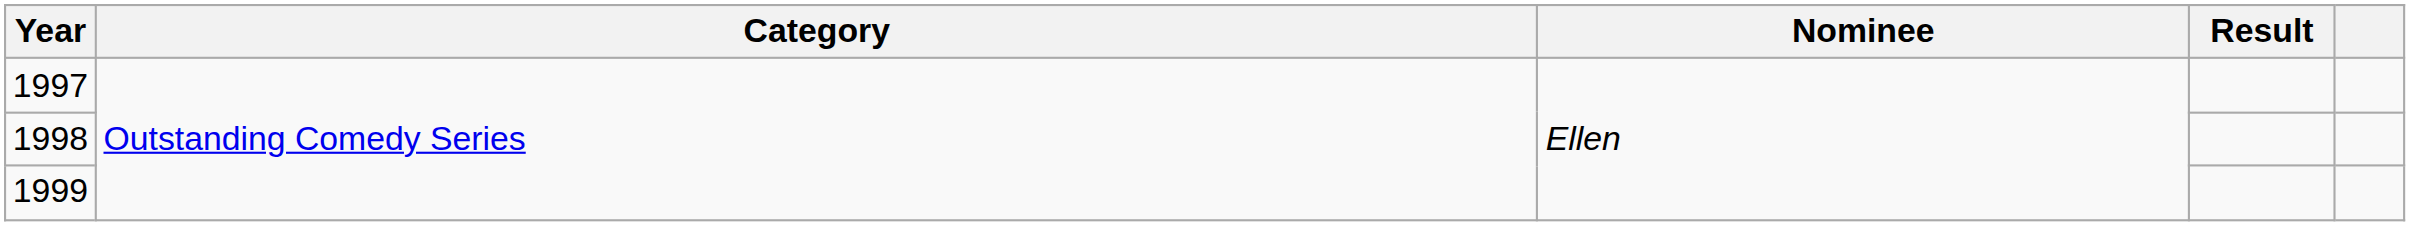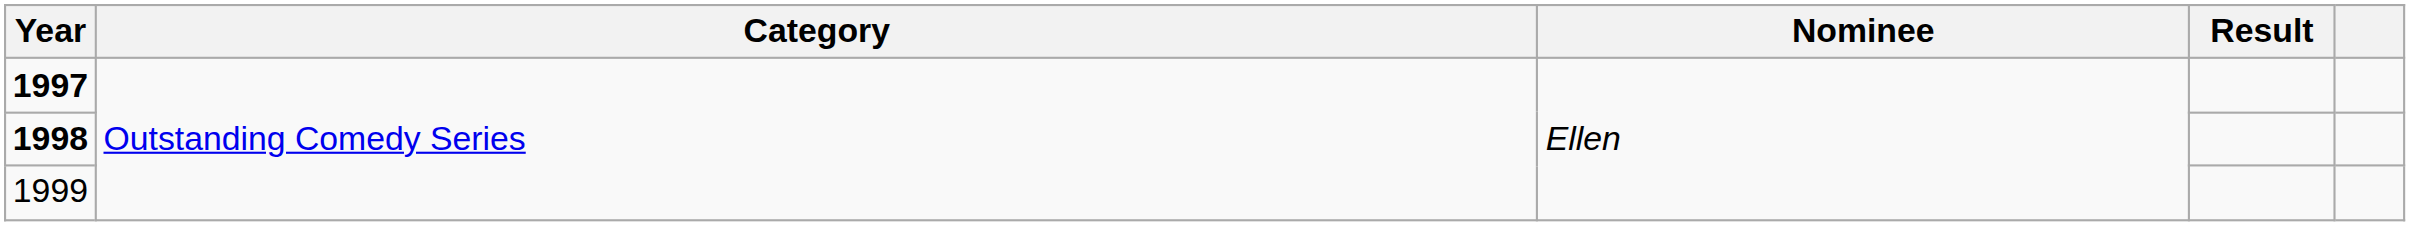(50, 84) normal -> (50, 84) bold
(50, 138) normal -> (50, 138) bold
